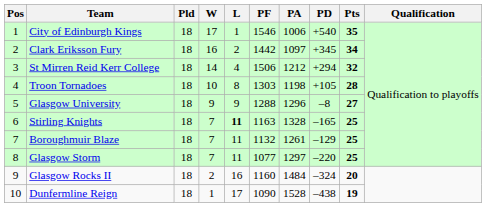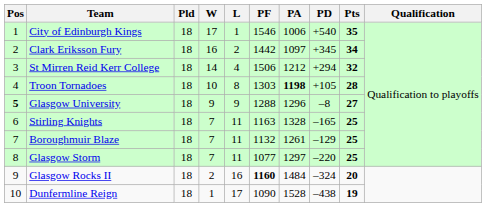(294, 85) normal -> (294, 85) bold
(15, 103) normal -> (15, 103) bold
(237, 121) bold -> (237, 121) normal
(264, 175) normal -> (264, 175) bold
